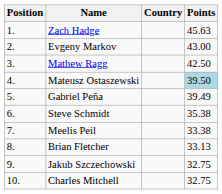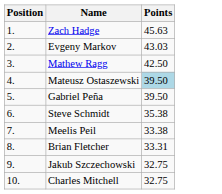- column: (163, 13)
(199, 46) 43.00 -> (156, 46) 43.03
(199, 97) 39.49 -> (156, 97) 39.50
(199, 147) 33.13 -> (156, 147) 33.31
